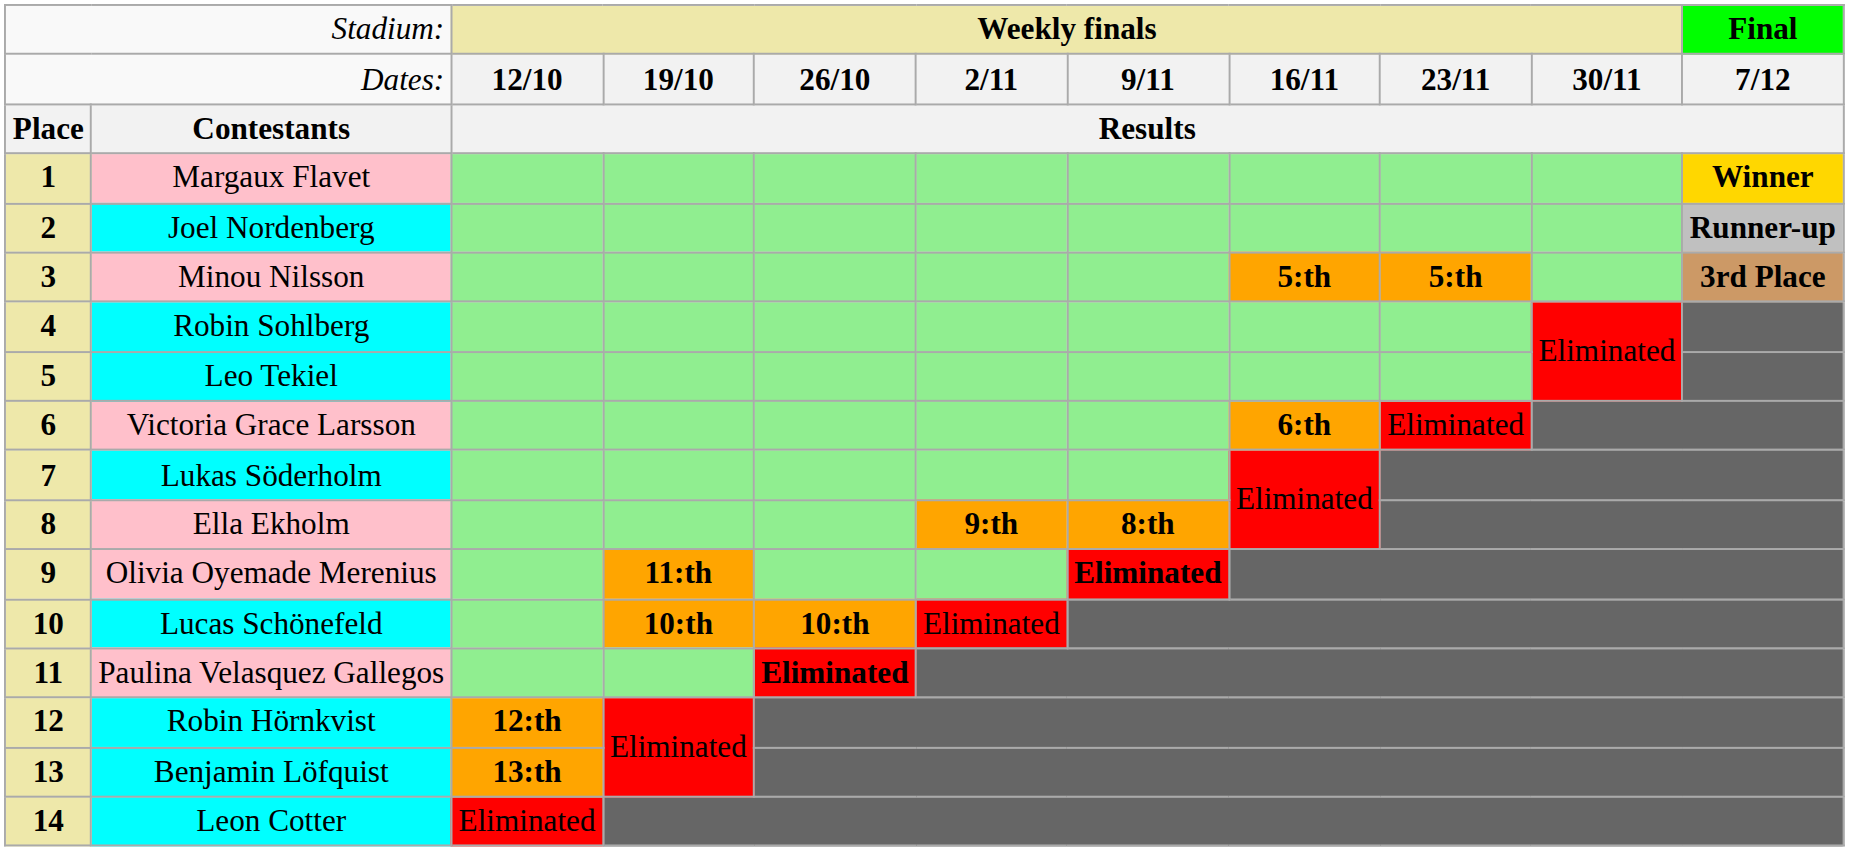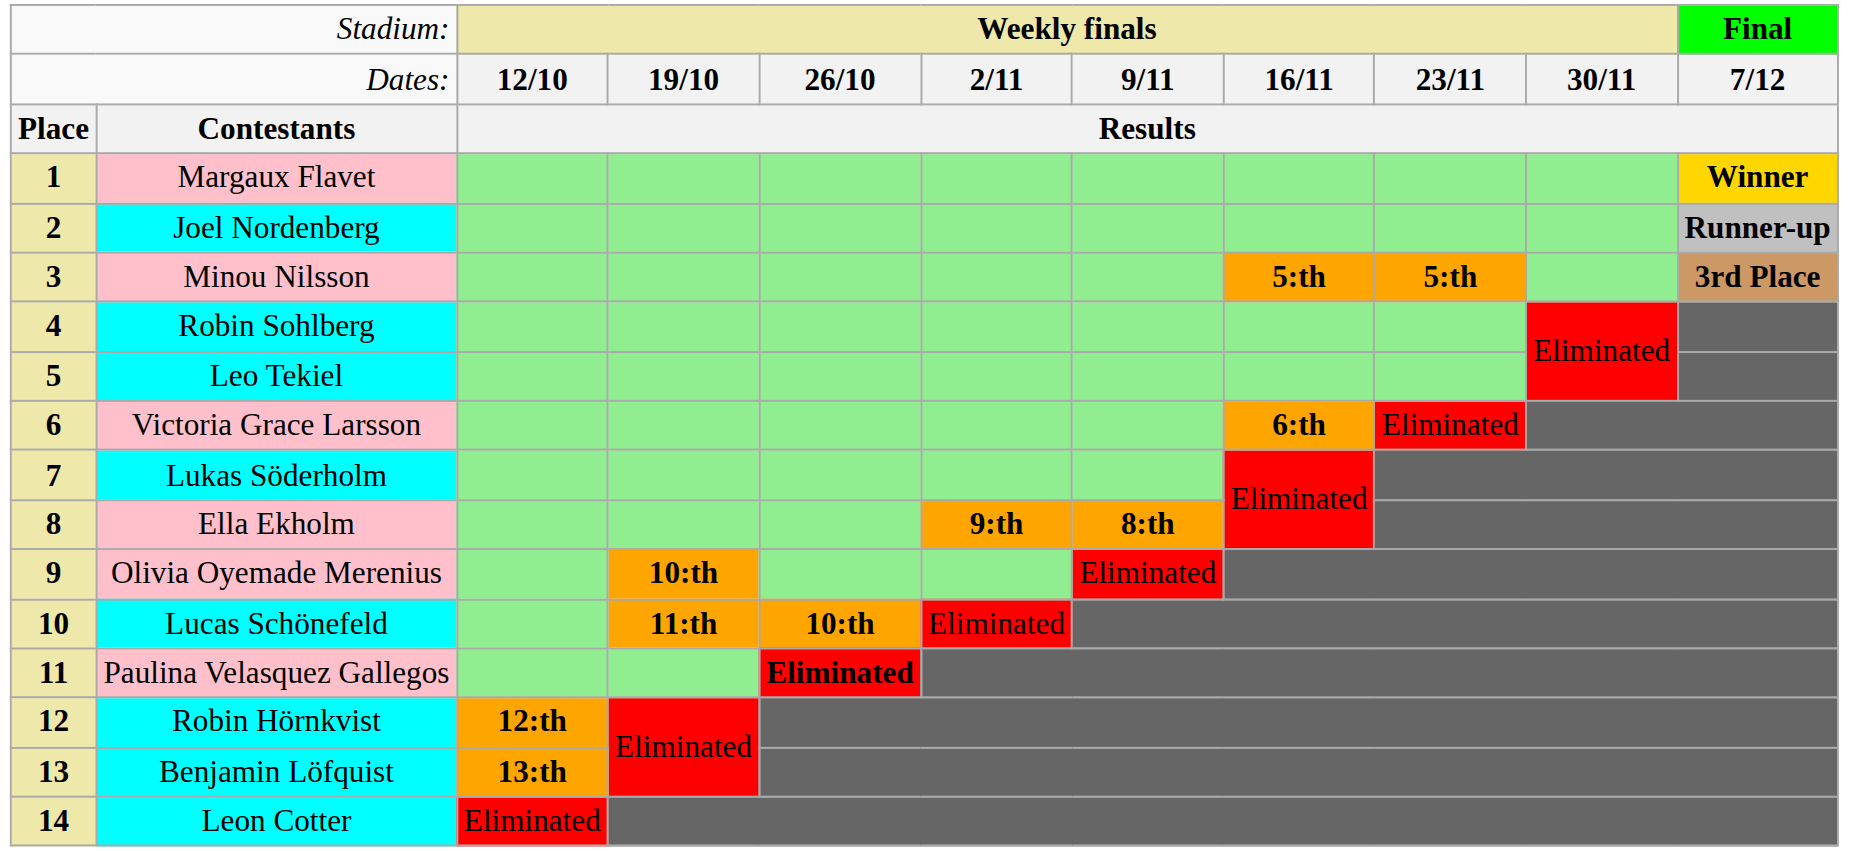(678, 573) 11:th -> (684, 573) 10:th
(1148, 573) bold -> (1148, 573) normal
(678, 623) 10:th -> (684, 623) 11:th
